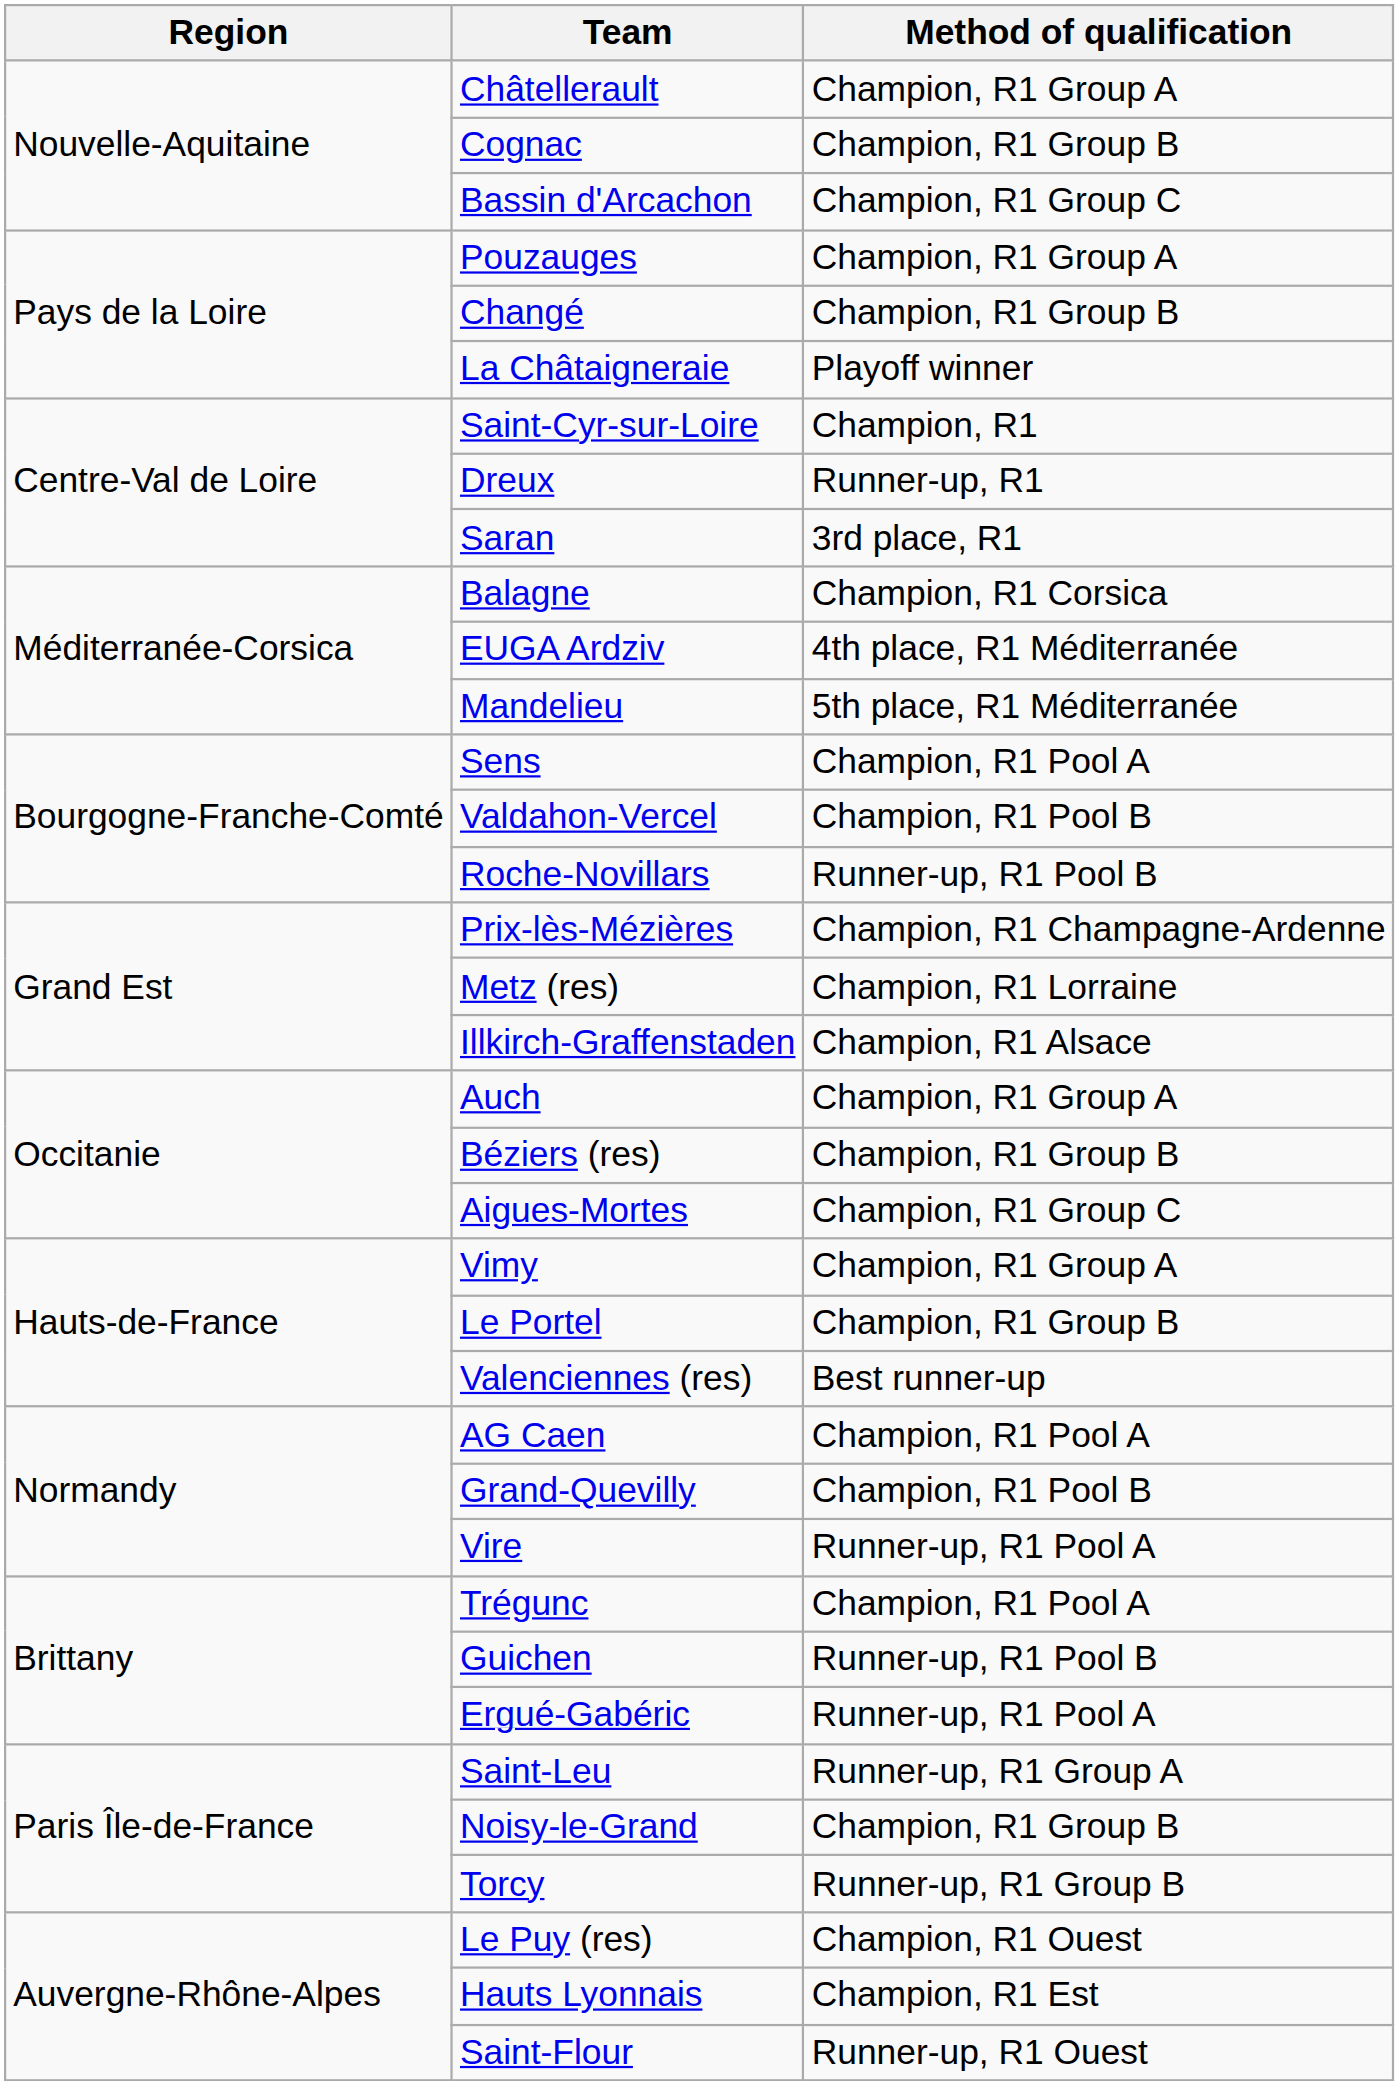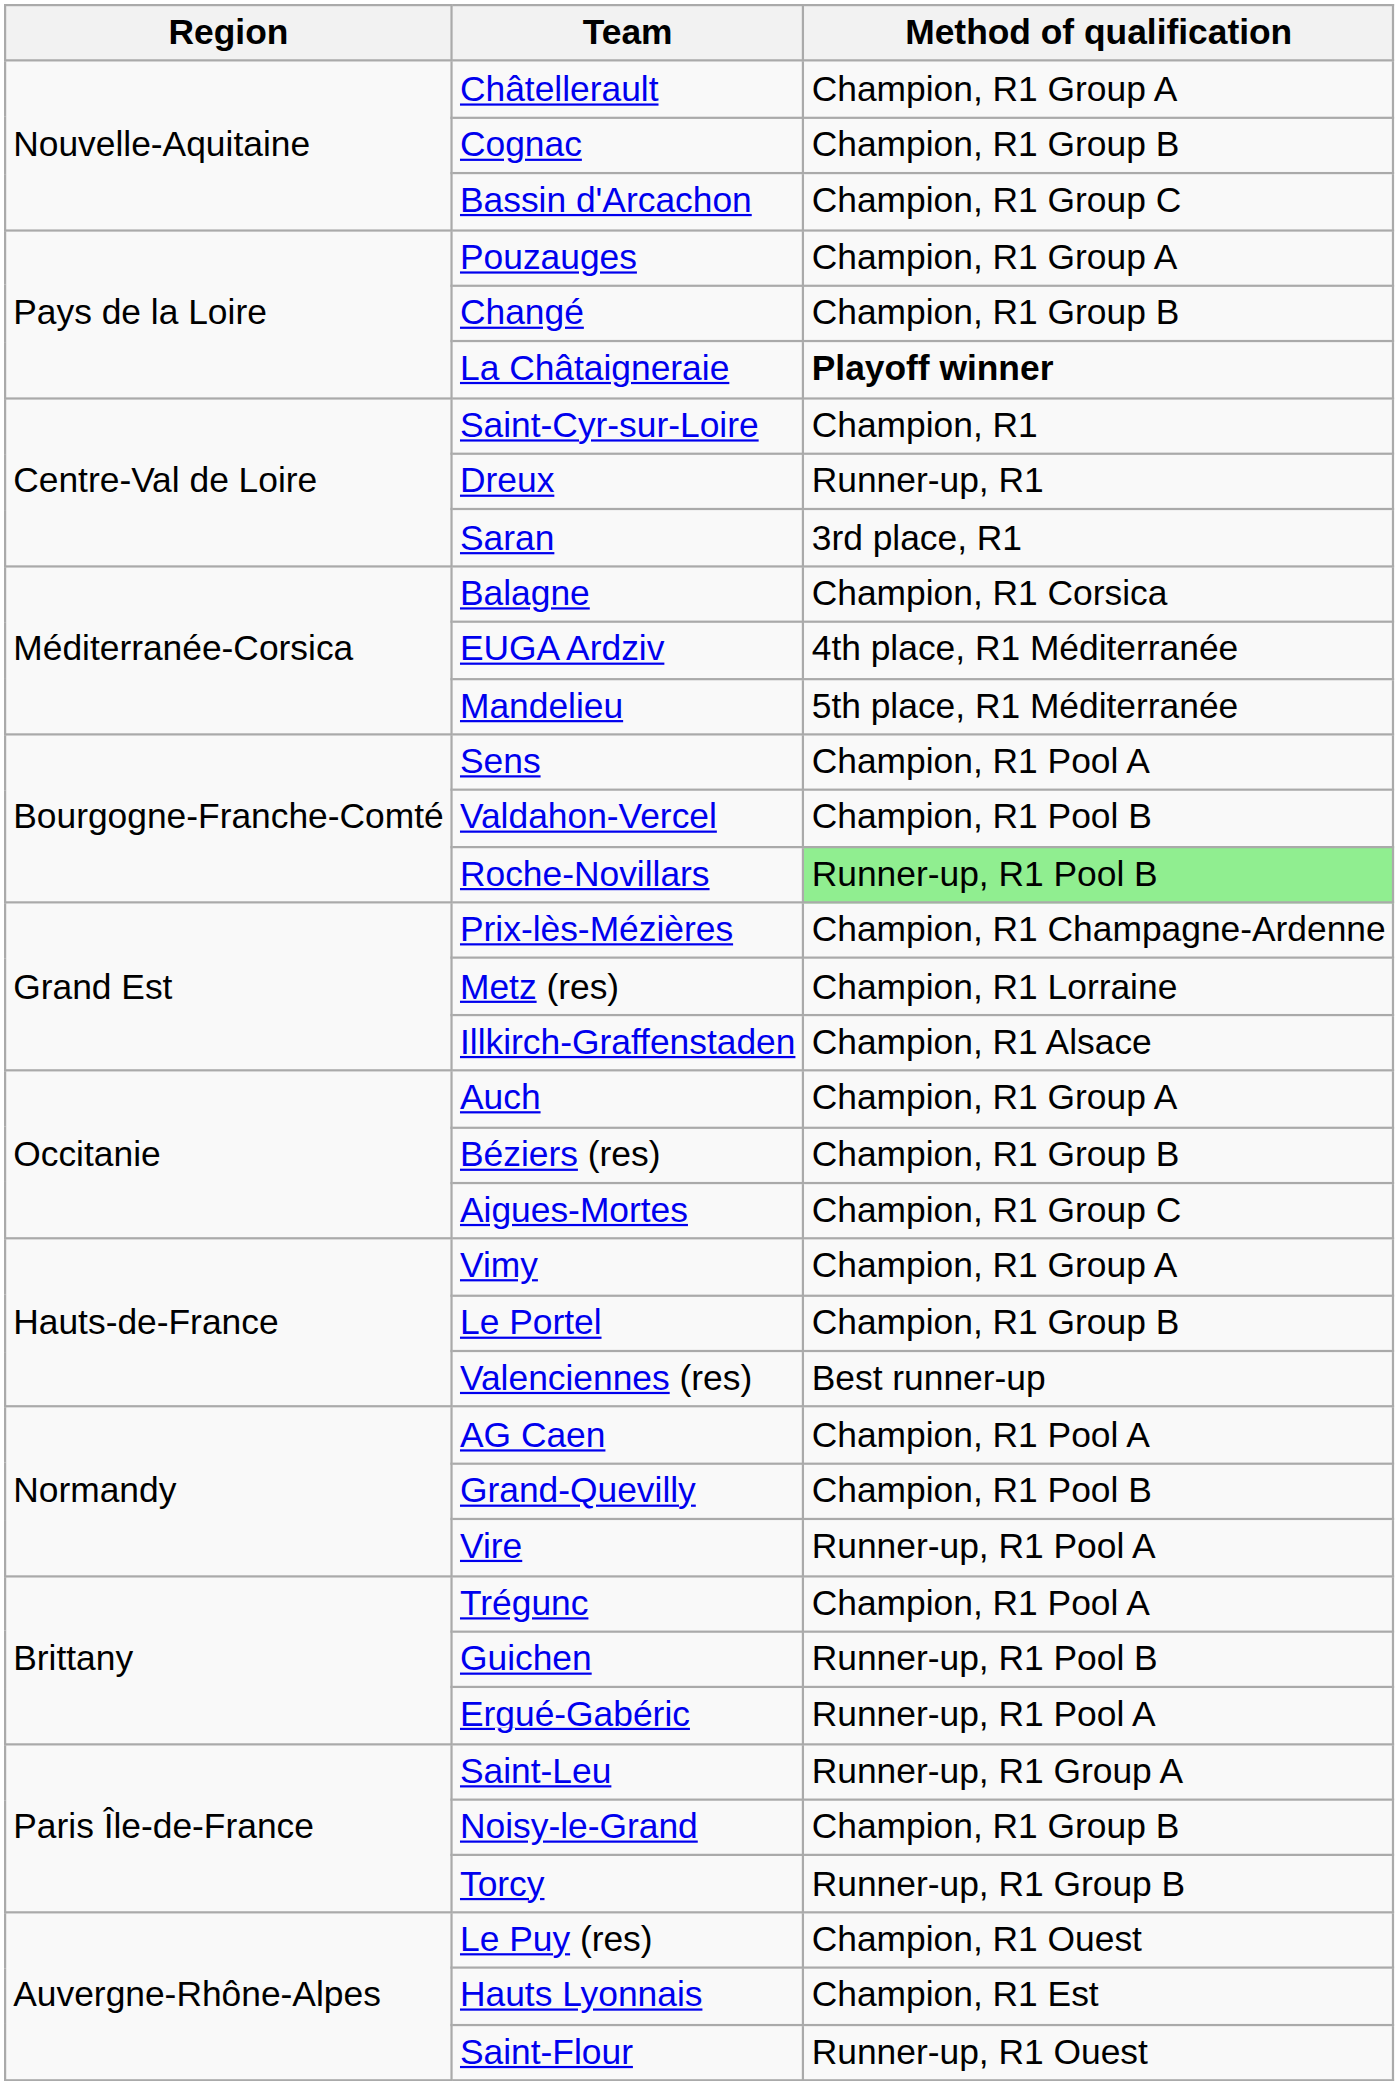(922, 369) normal -> (933, 369) bold
(985, 873) no background -> (985, 873) lightgreen background
